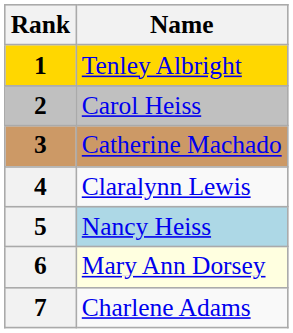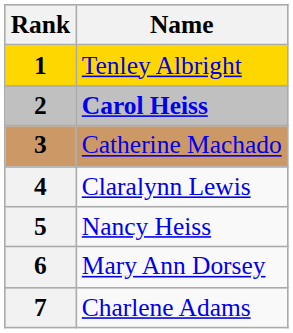(141, 105) normal -> (145, 105) bold
(146, 226) lightblue background -> (146, 226) no background
(174, 266) lightyellow background -> (174, 266) no background
